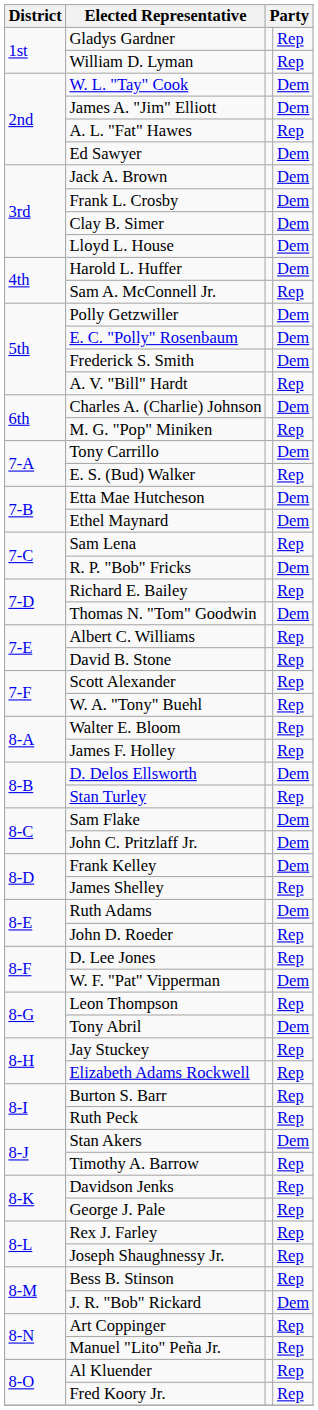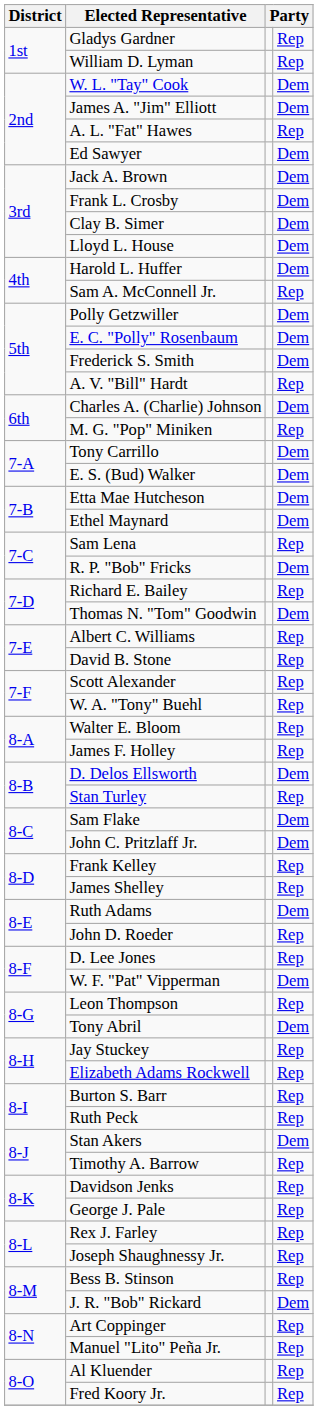(290, 475) Rep -> (293, 475) Dem
(293, 865) Dem -> (290, 865) Rep
